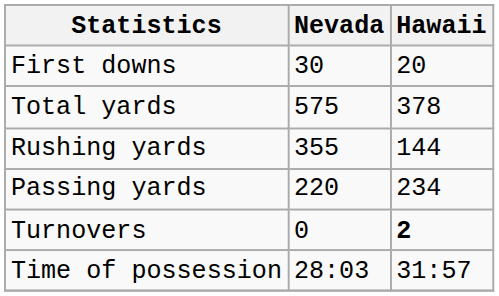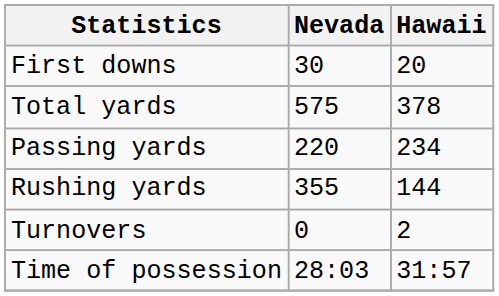rows swapped: (109, 148) <-> (109, 189)
(404, 230) bold -> (404, 230) normal
